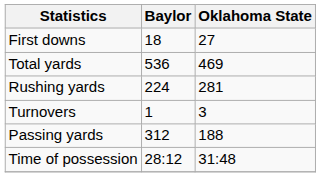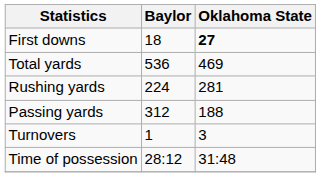(207, 40) normal -> (207, 40) bold
rows swapped: (56, 135) <-> (42, 111)
